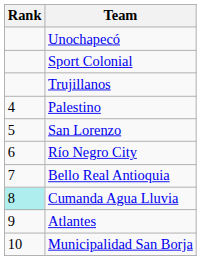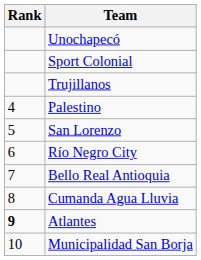(11, 198) paleturquoise background -> (11, 198) no background
(11, 221) normal -> (11, 221) bold
